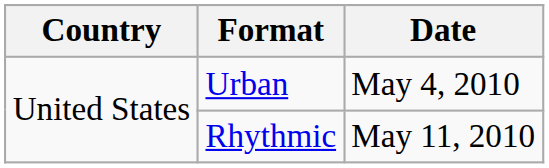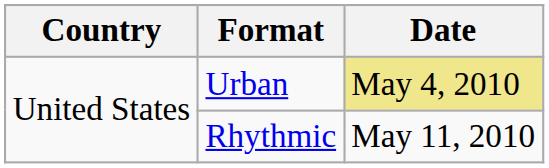(436, 83) no background -> (436, 83) khaki background
